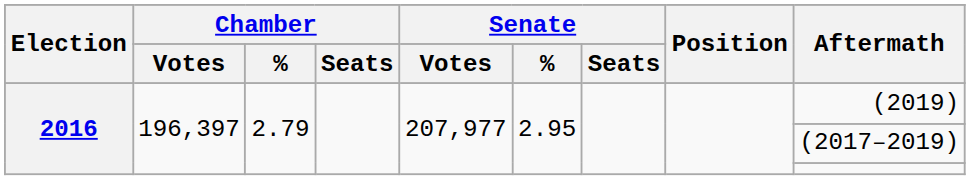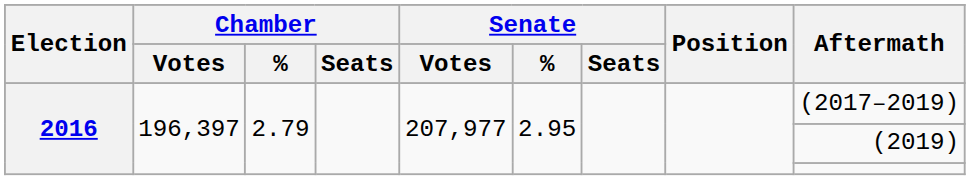(915, 103) (2019) -> (879, 103) (2017–2019)
(879, 143) (2017–2019) -> (915, 143) (2019)
